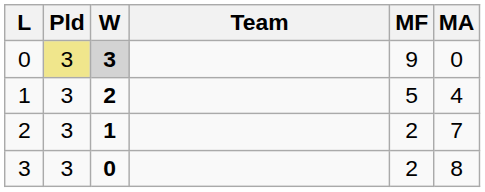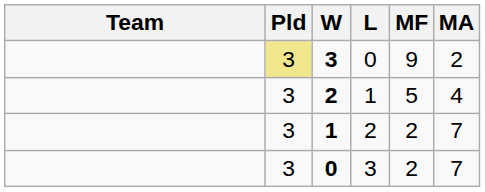columns swapped: (260, 22) <-> (24, 22)
(110, 58) lightgrey background -> (331, 58) no background
(457, 58) 0 -> (457, 58) 2
(457, 167) 8 -> (457, 167) 7
